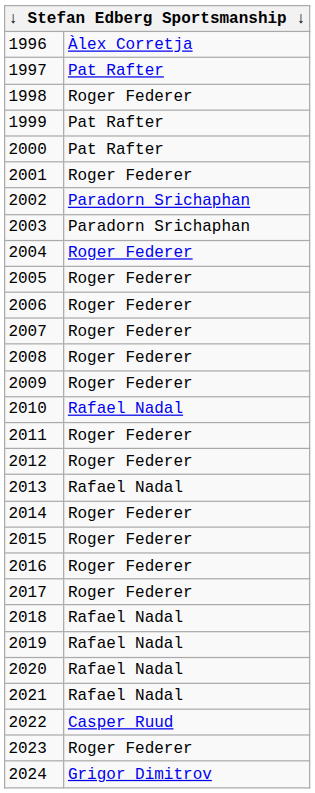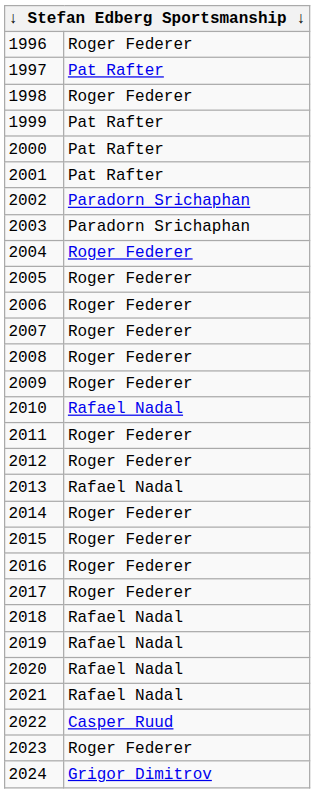(130, 45) Àlex Corretja -> (130, 45) Roger Federer
(130, 175) Roger Federer -> (116, 175) Pat Rafter
